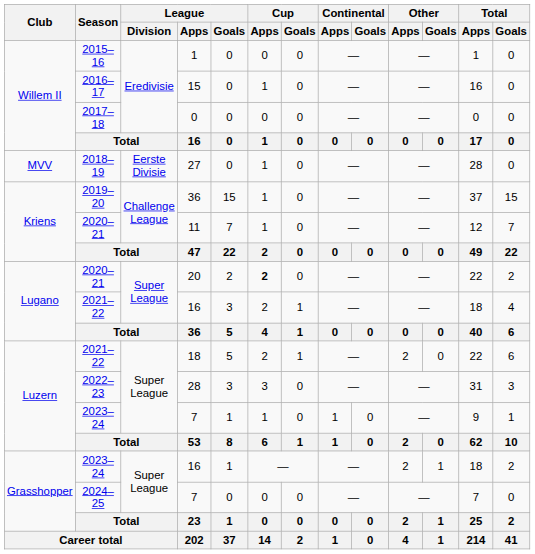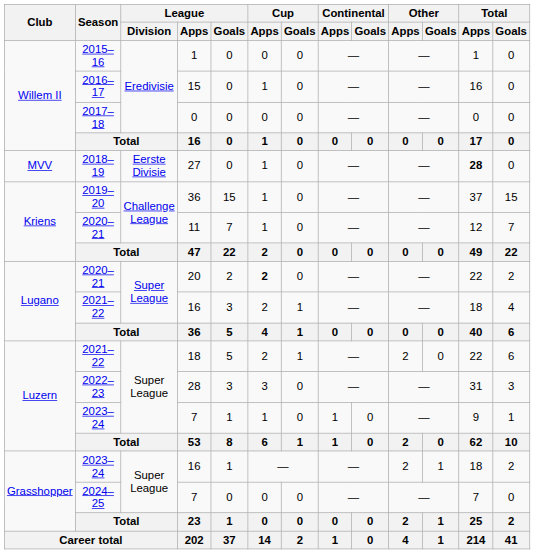(476, 166) normal -> (476, 166) bold
